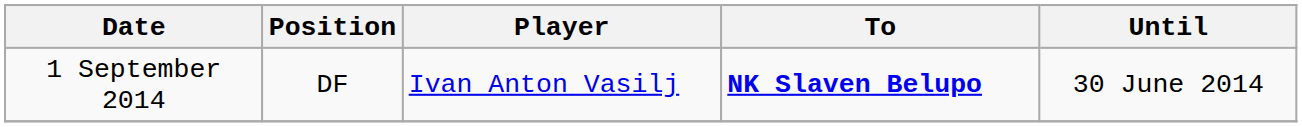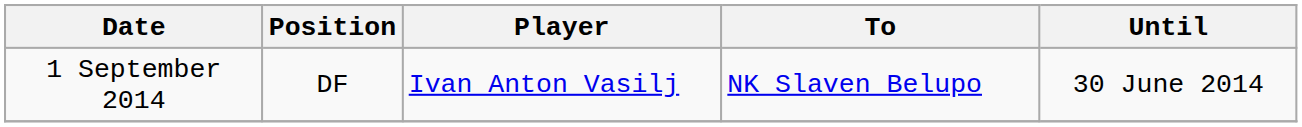(855, 85) bold -> (855, 85) normal
